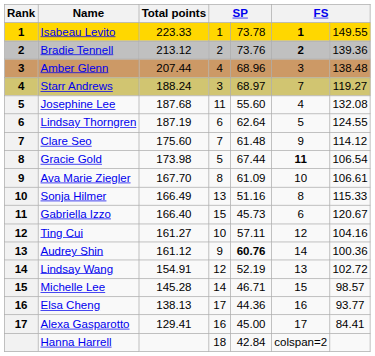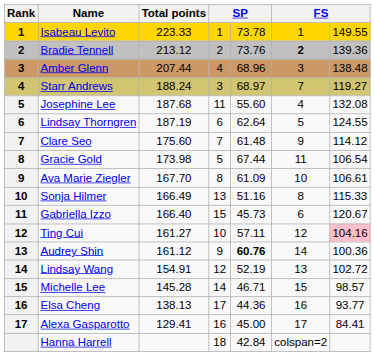(301, 31) bold -> (301, 31) normal
(301, 159) bold -> (301, 159) normal
(350, 232) no background -> (350, 232) pink background
